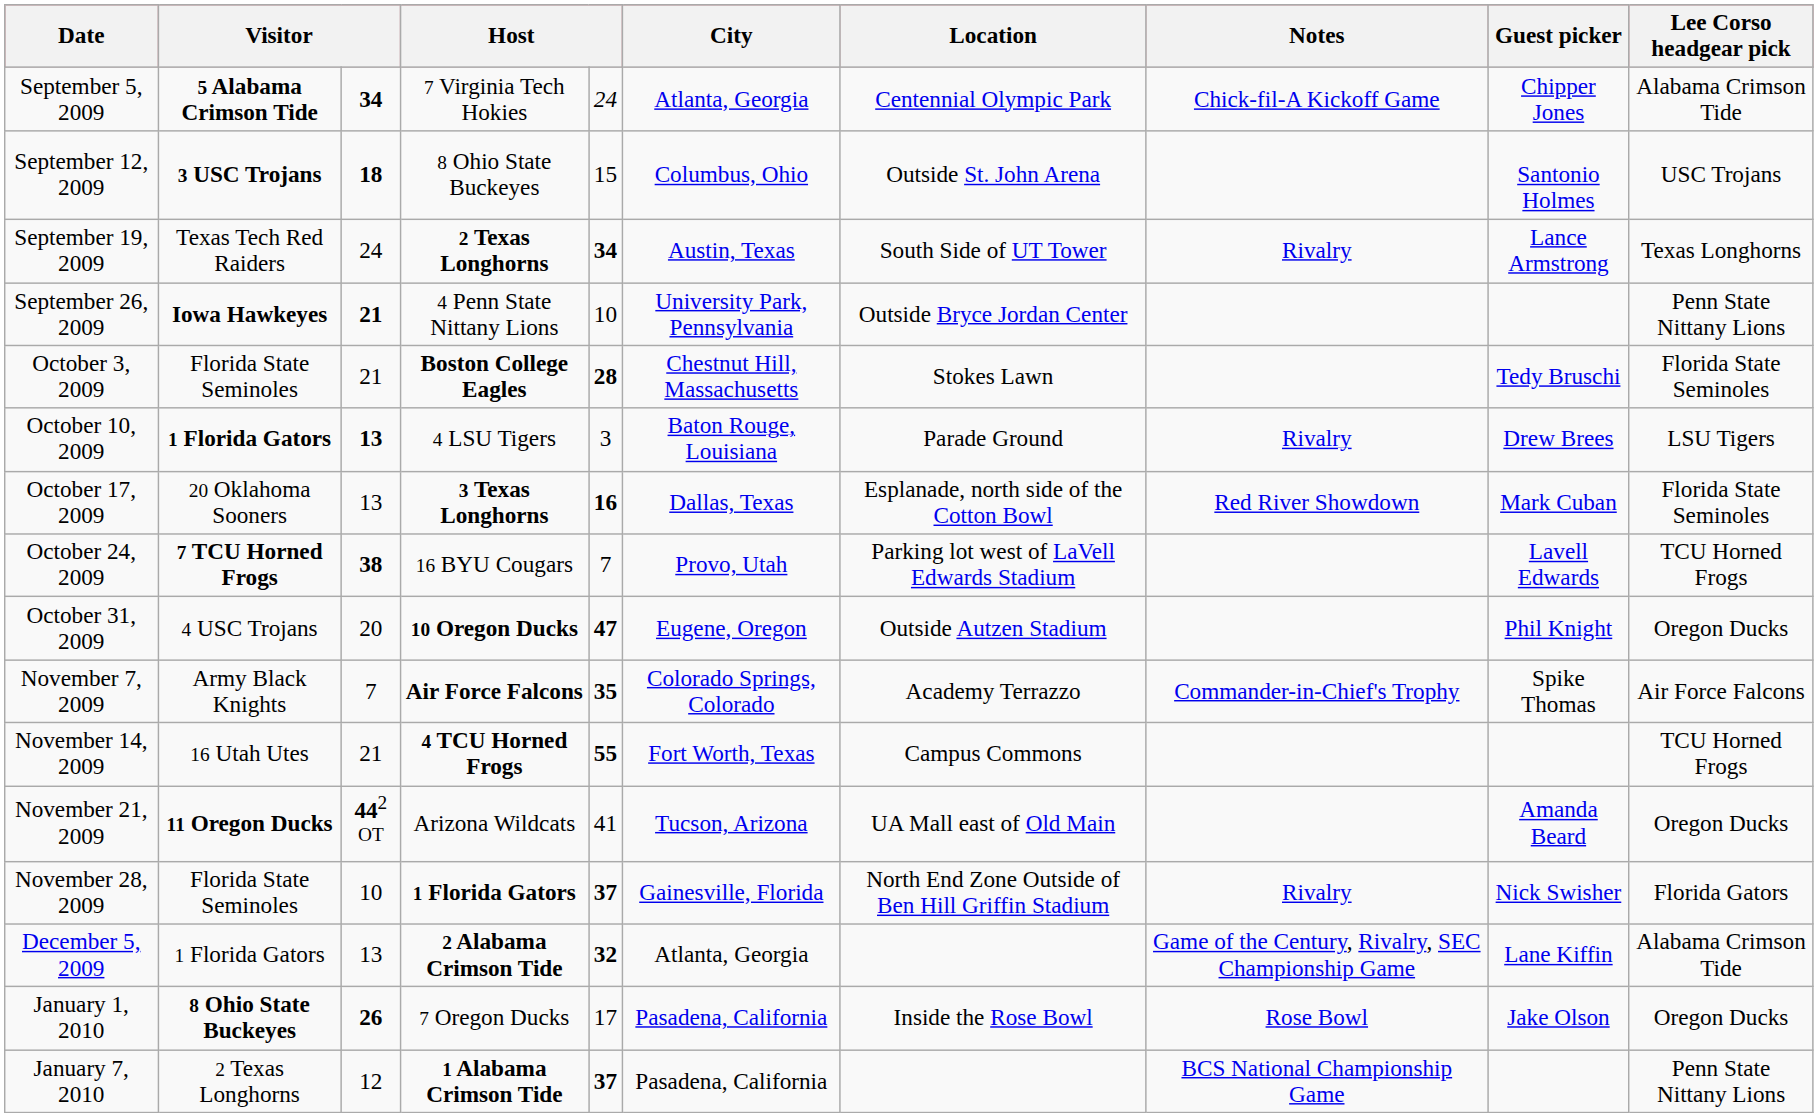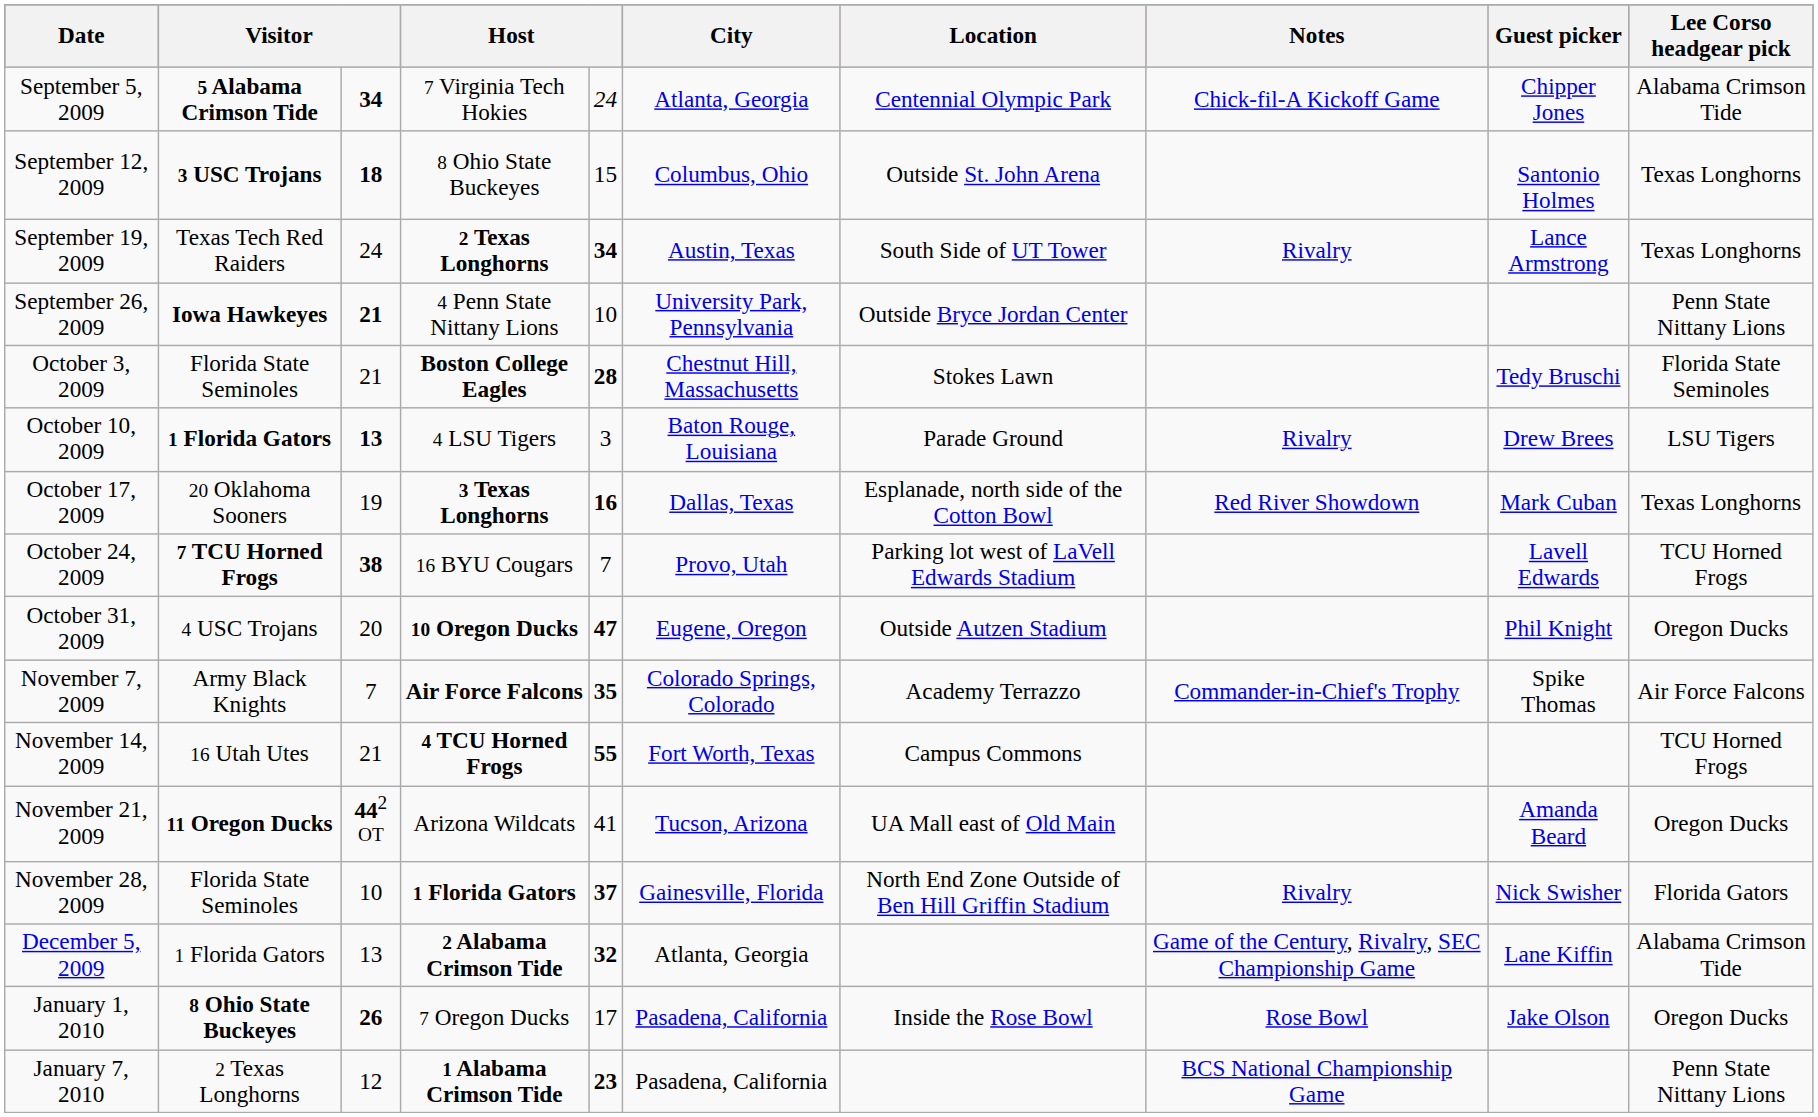(1721, 174) USC Trojans -> (1721, 174) Texas Longhorns
(371, 502) 13 -> (371, 502) 19
(1721, 502) Florida State Seminoles -> (1721, 502) Texas Longhorns
(605, 1080) 37 -> (605, 1080) 23
